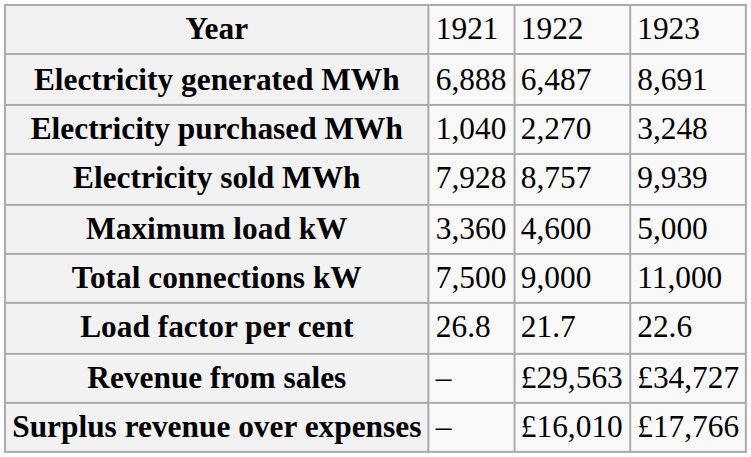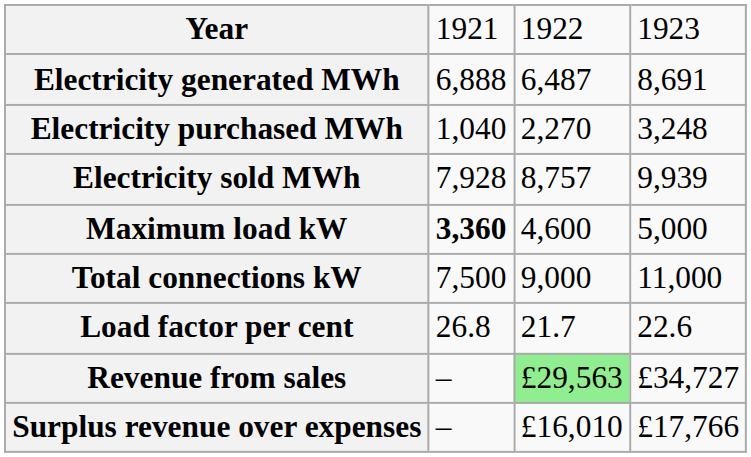(471, 228) normal -> (471, 228) bold
(572, 377) no background -> (572, 377) lightgreen background
